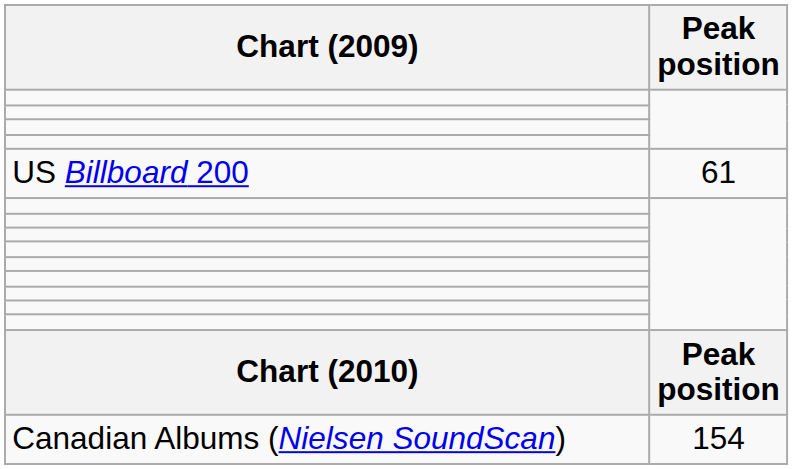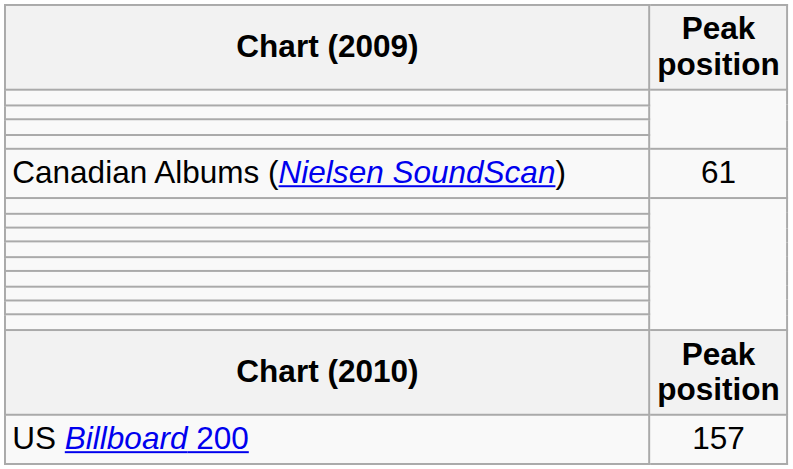(131, 173) US Billboard 200 -> (289, 173) Canadian Albums (Nielsen SoundScan)
(289, 439) Canadian Albums (Nielsen SoundScan) -> (131, 439) US Billboard 200
(718, 439) 154 -> (718, 439) 157
